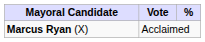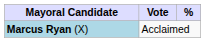(47, 29) no background -> (47, 29) lightblue background
